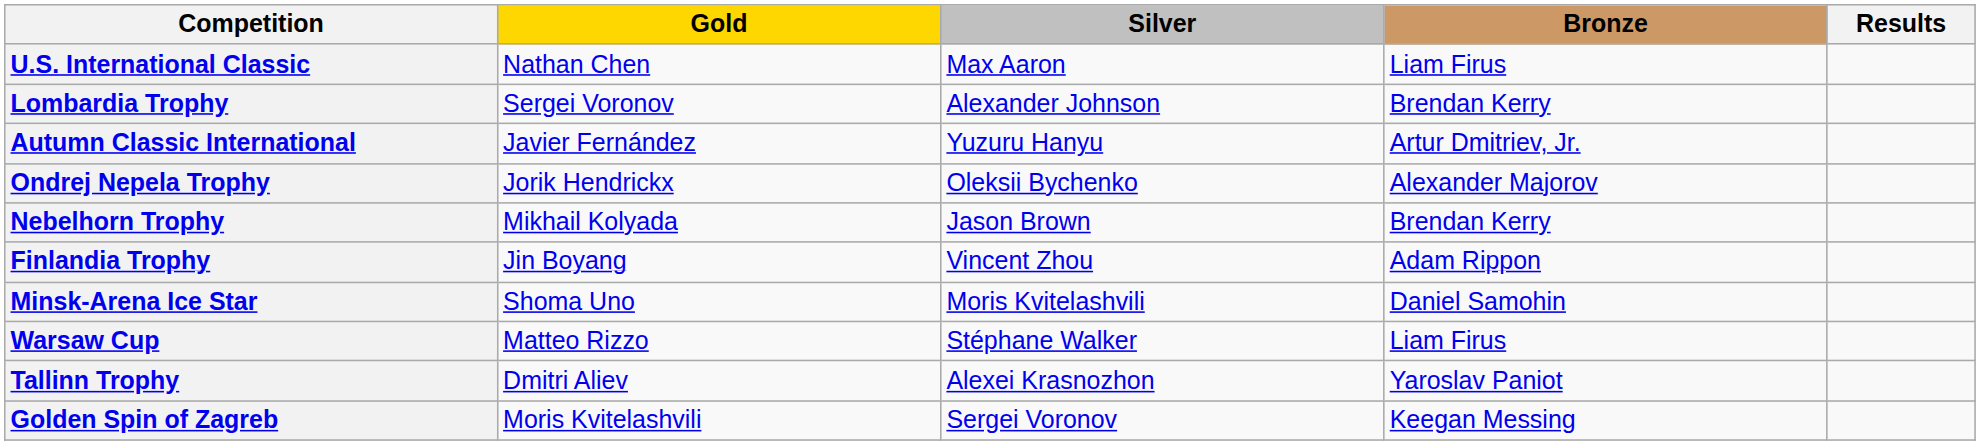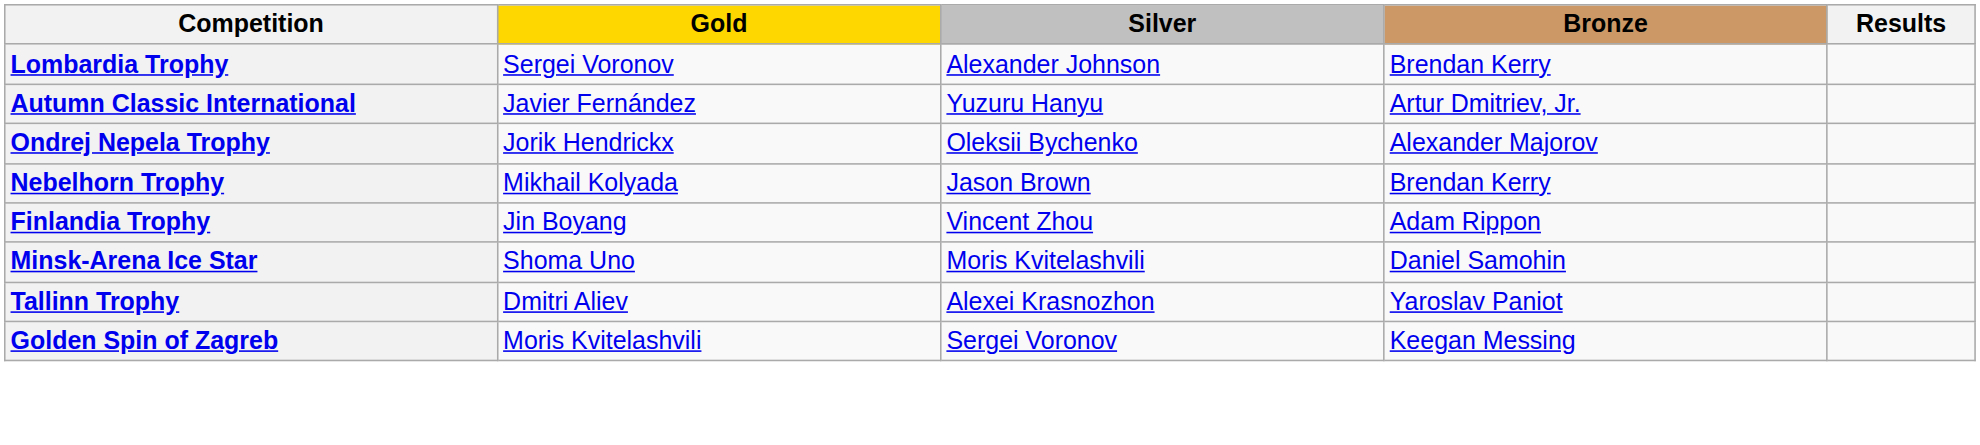- row: (160, 63)
- row: (85, 340)
